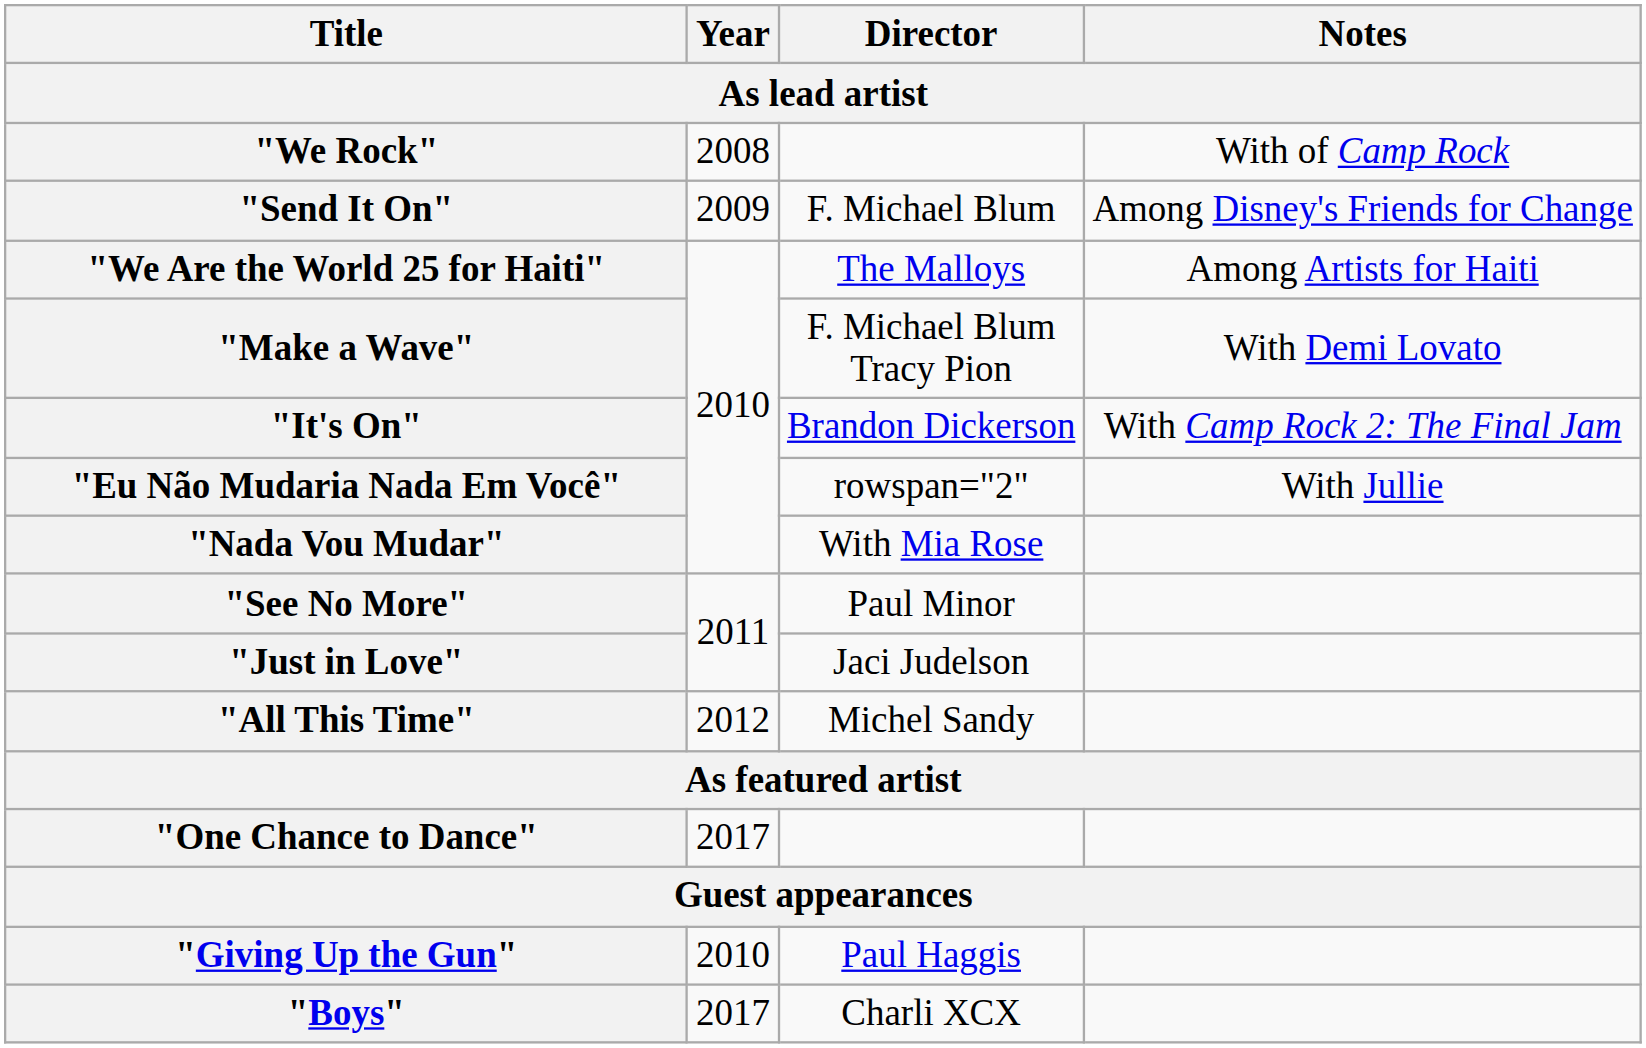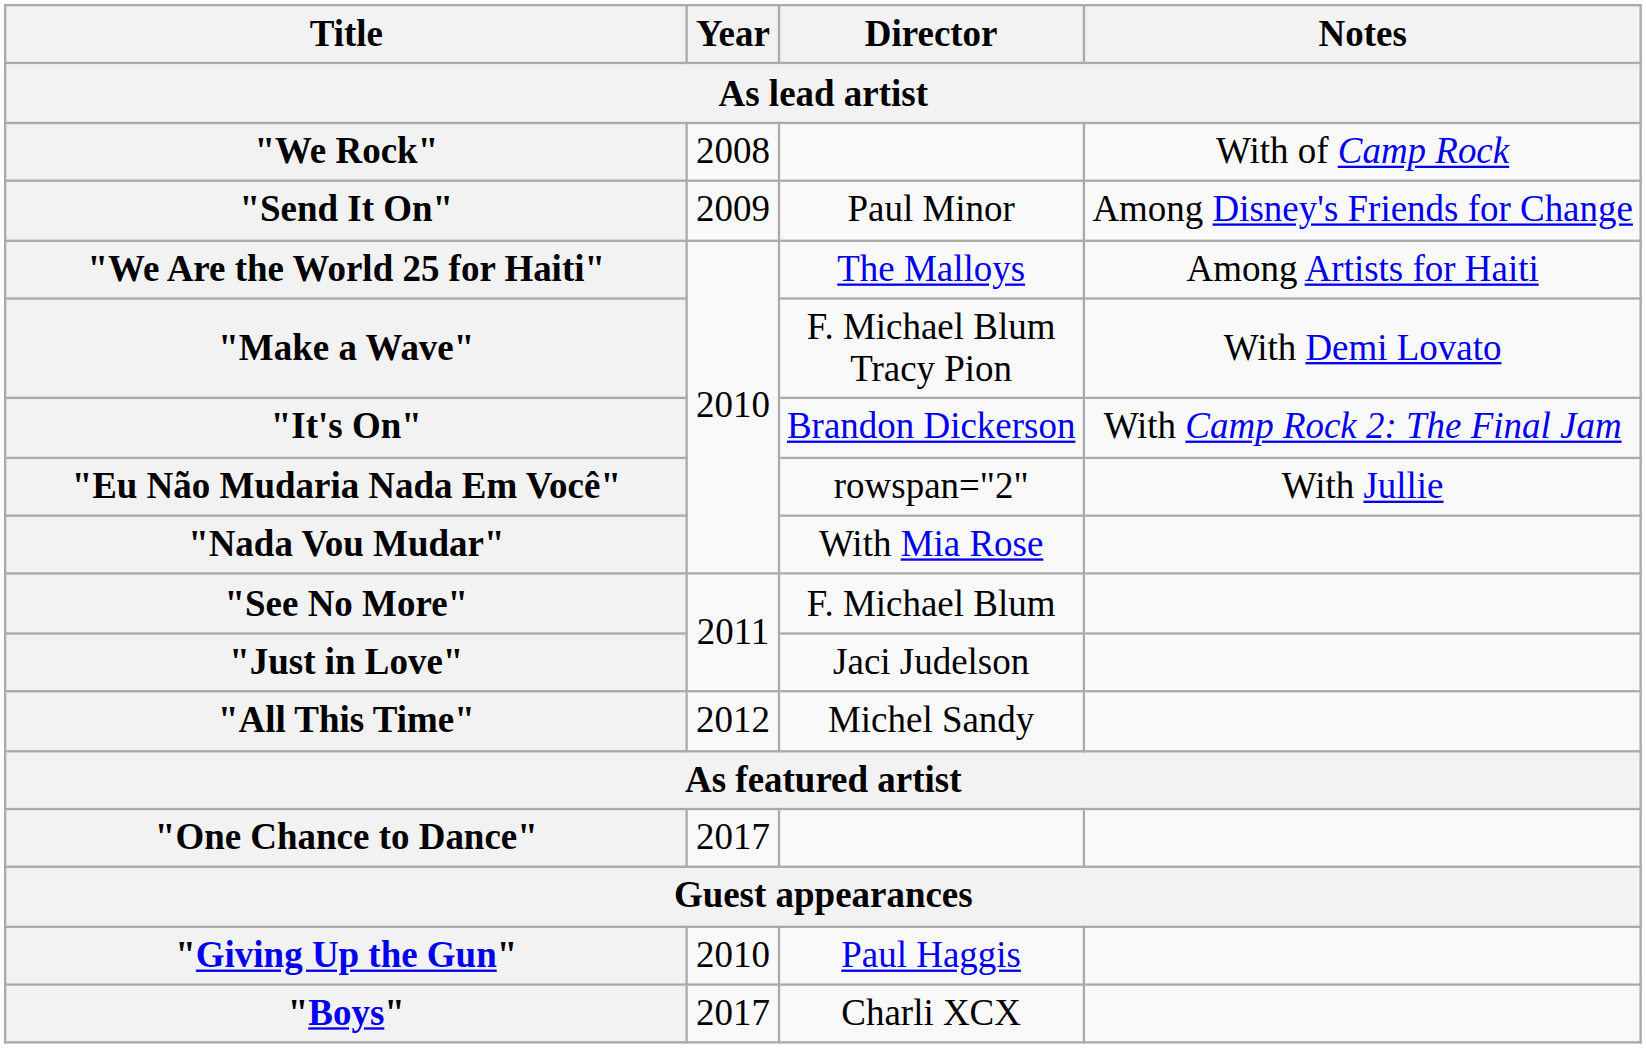(931, 209) F. Michael Blum -> (931, 209) Paul Minor
(931, 602) Paul Minor -> (931, 602) F. Michael Blum
